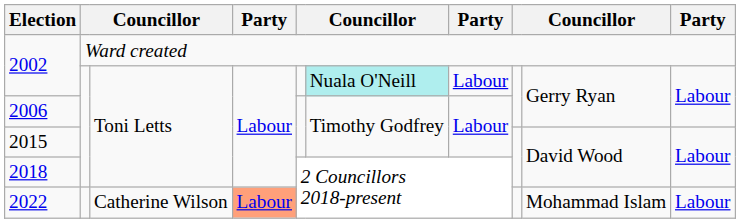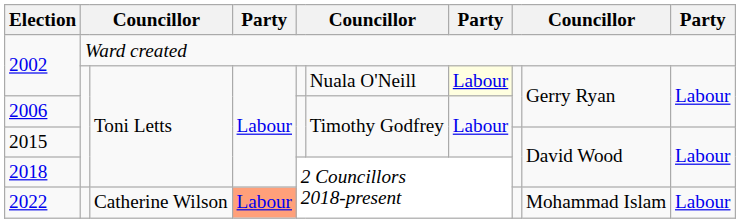(363, 80) paleturquoise background -> (363, 80) no background
(481, 80) no background -> (481, 80) lightyellow background
